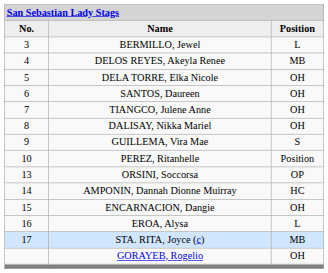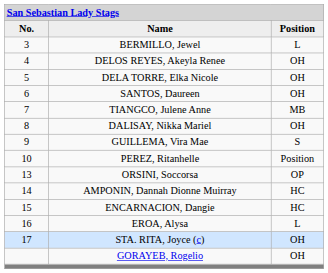(297, 61) MB -> (297, 61) OH
(297, 110) OH -> (297, 110) MB
(297, 207) OH -> (297, 207) HC
(297, 239) MB -> (297, 239) OH
